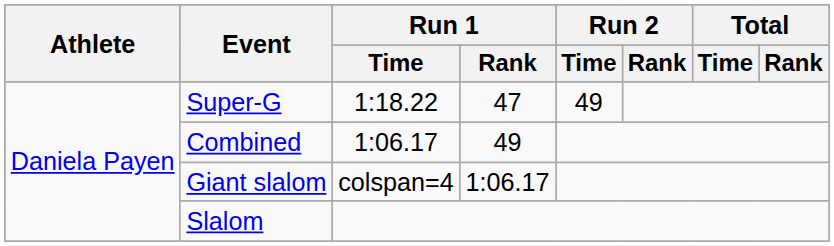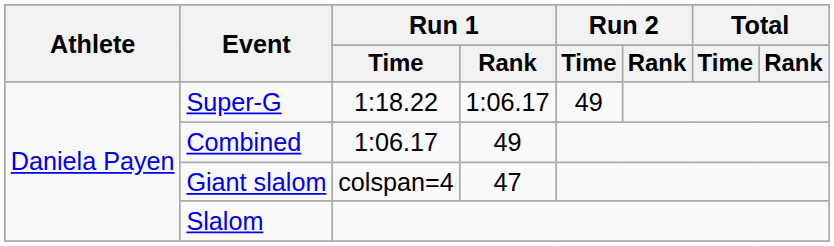(508, 103) 47 -> (508, 103) 1:06.17
(508, 182) 1:06.17 -> (508, 182) 47
